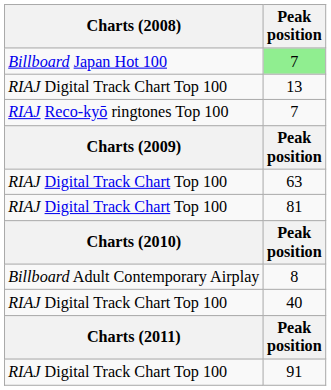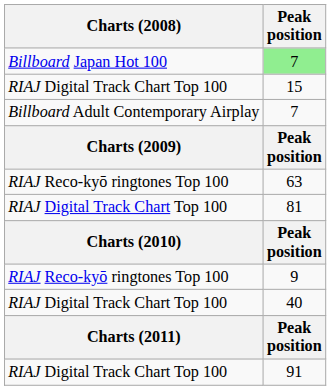(294, 86) 13 -> (294, 86) 15
(118, 112) RIAJ Reco-kyō ringtones Top 100 -> (134, 112) Billboard Adult Contemporary Airplay
(118, 181) RIAJ Digital Track Chart Top 100 -> (118, 181) RIAJ Reco-kyō ringtones Top 100
(134, 276) Billboard Adult Contemporary Airplay -> (118, 276) RIAJ Reco-kyō ringtones Top 100
(294, 276) 8 -> (294, 276) 9
